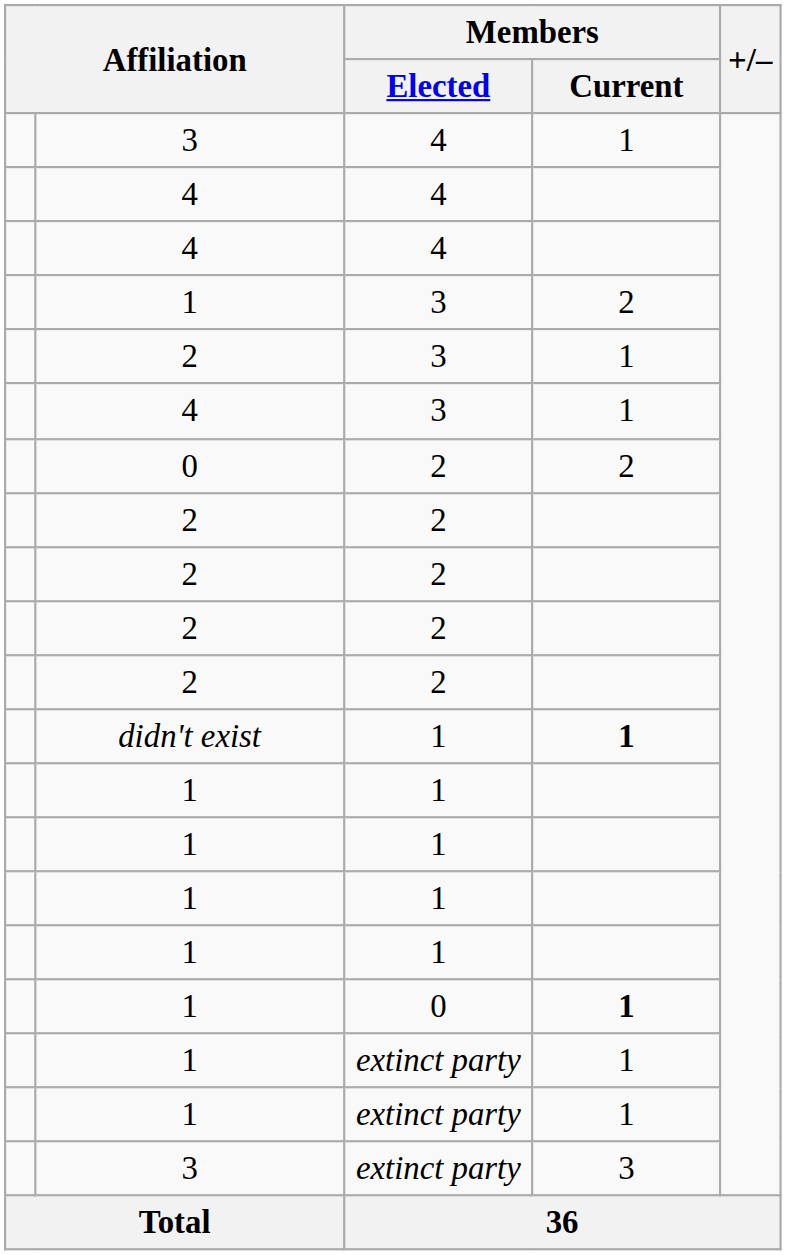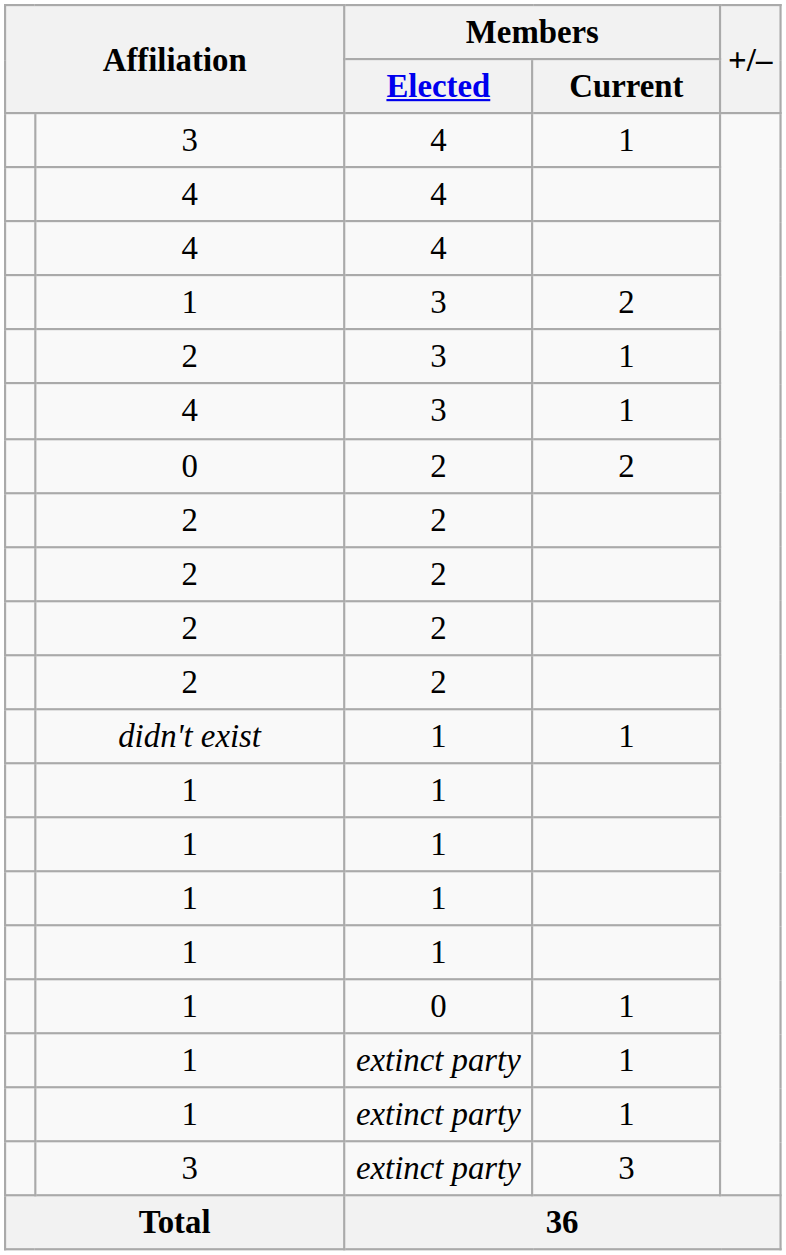(626, 735) bold -> (626, 735) normal
(626, 1006) bold -> (626, 1006) normal
